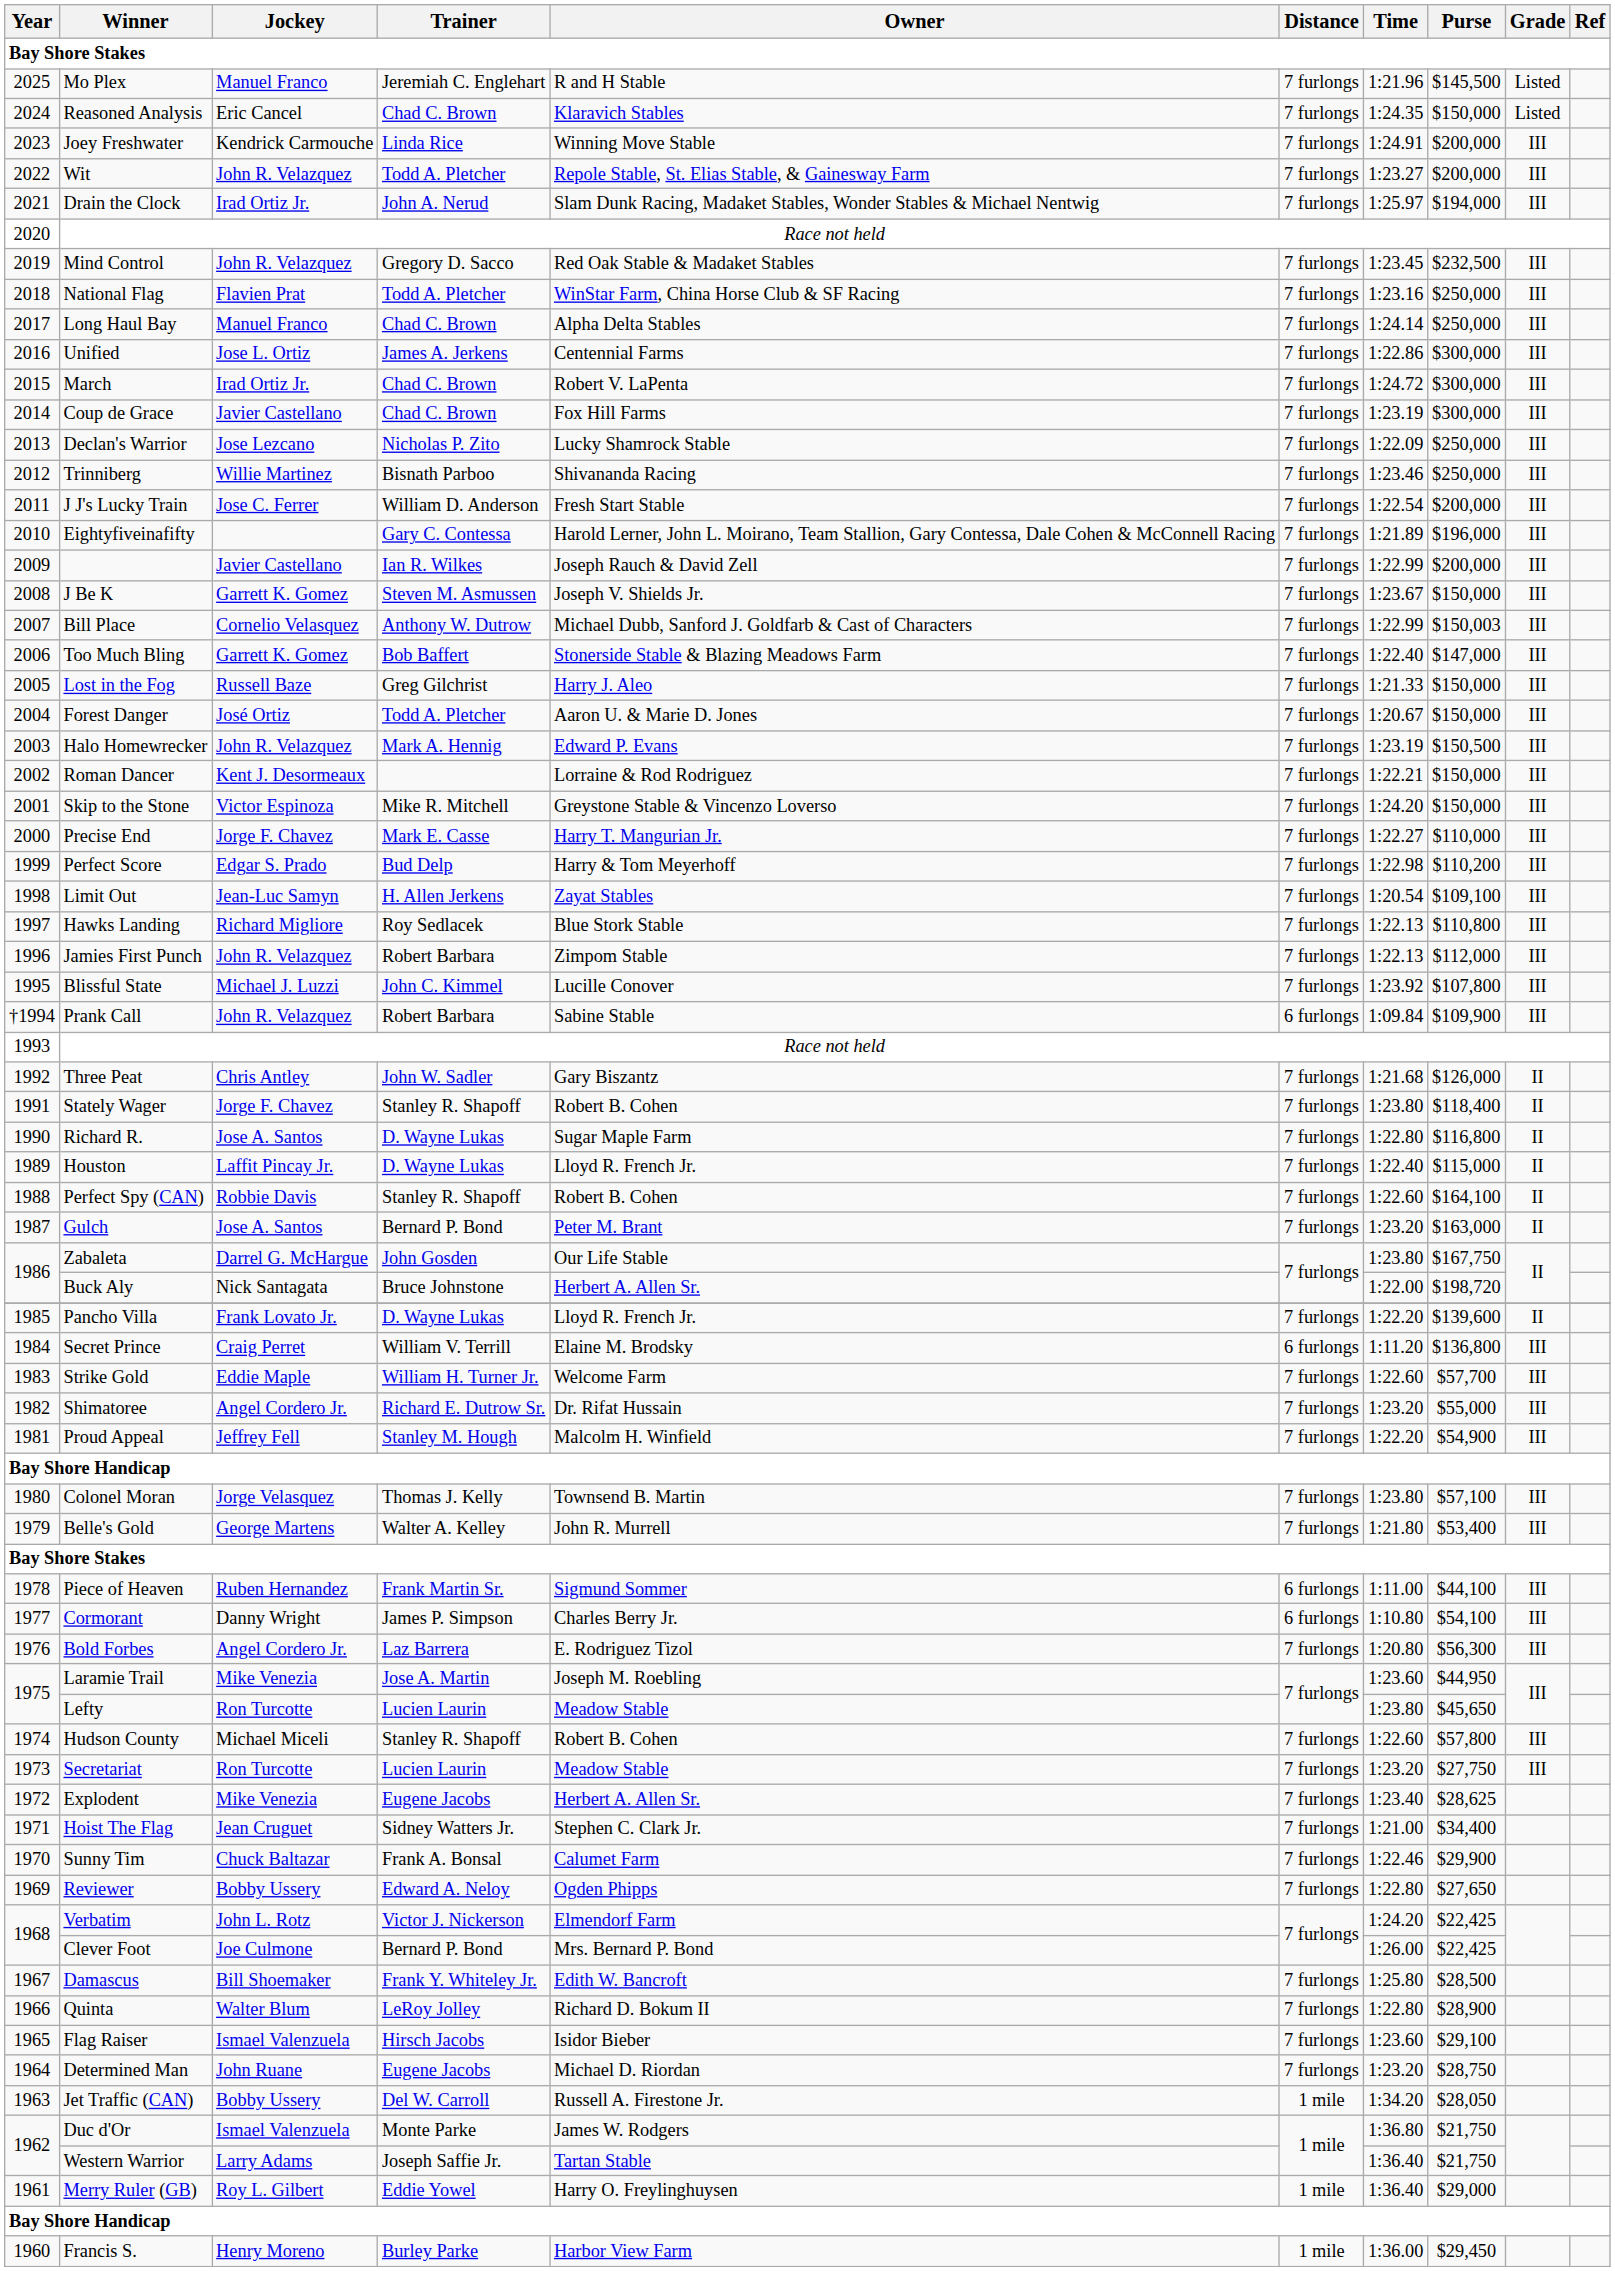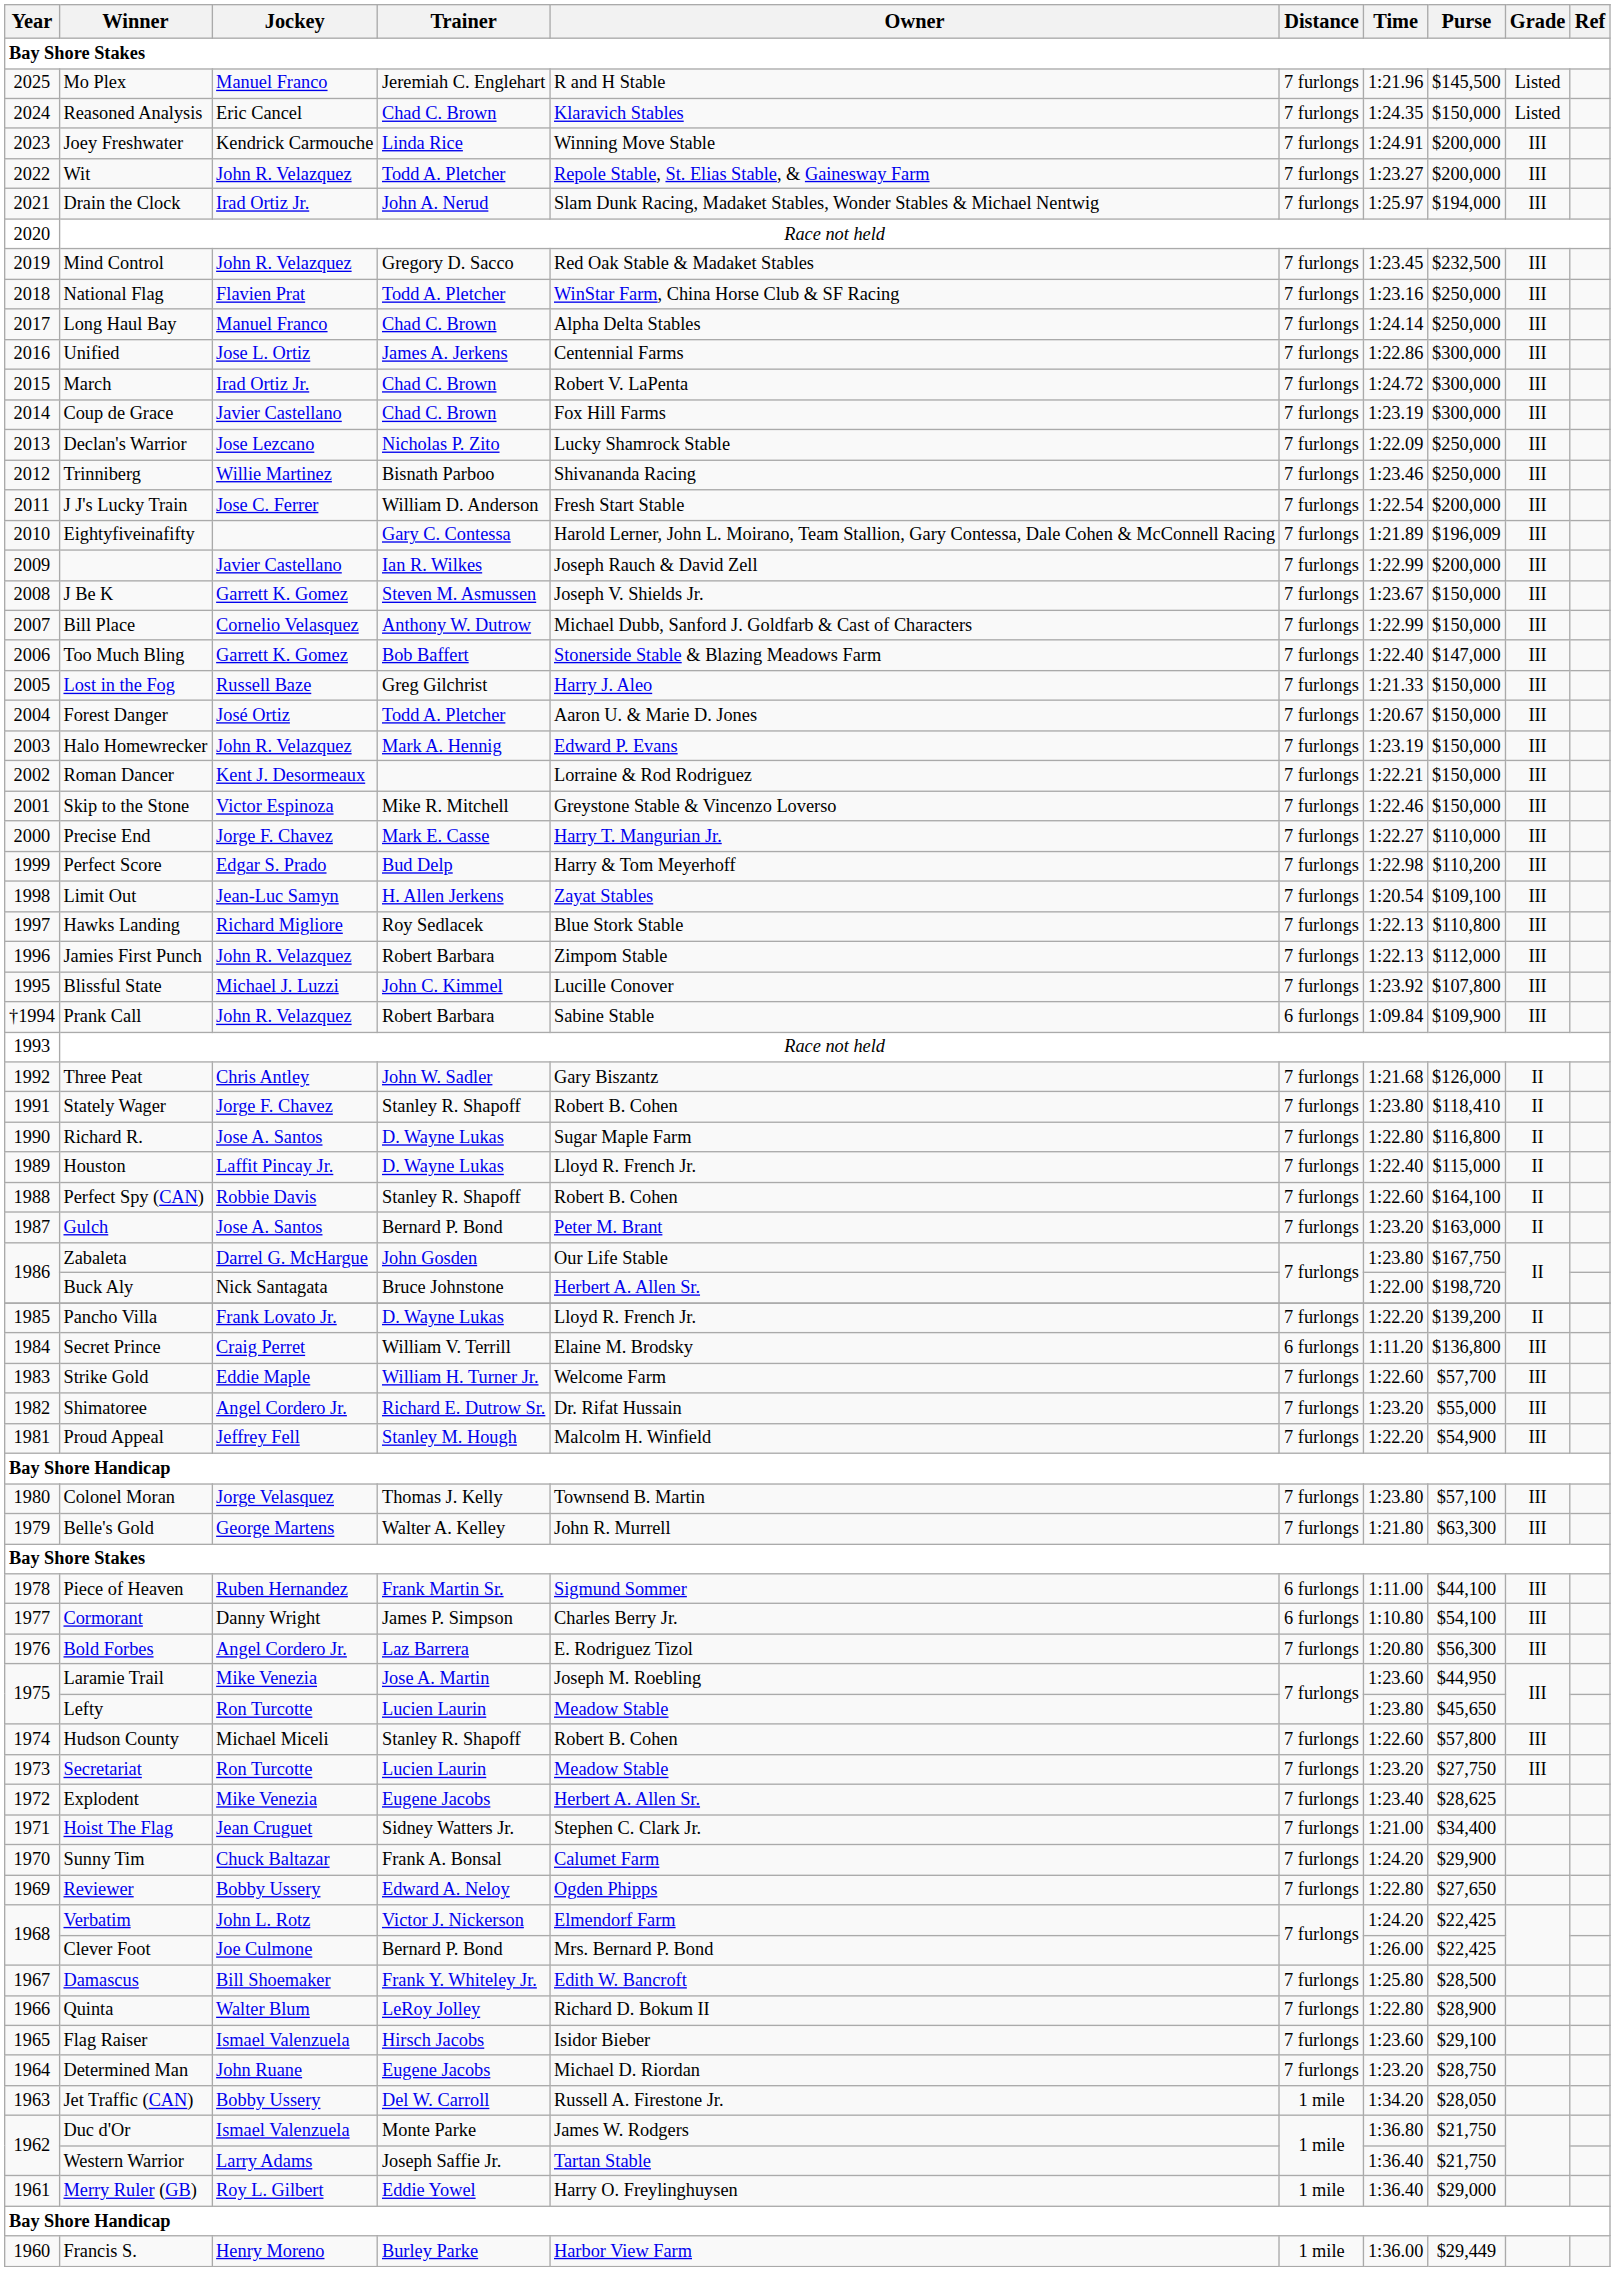(1466, 535) $196,000 -> (1466, 535) $196,009
(1466, 625) $150,003 -> (1466, 625) $150,000
(1466, 745) $150,500 -> (1466, 745) $150,000
(1396, 806) 1:24.20 -> (1396, 806) 1:22.46
(1466, 1107) $118,400 -> (1466, 1107) $118,410
(1466, 1317) $139,600 -> (1466, 1317) $139,200
(1466, 1528) $53,400 -> (1466, 1528) $63,300
(1396, 1859) 1:22.46 -> (1396, 1859) 1:24.20
(1466, 2251) $29,450 -> (1466, 2251) $29,449
